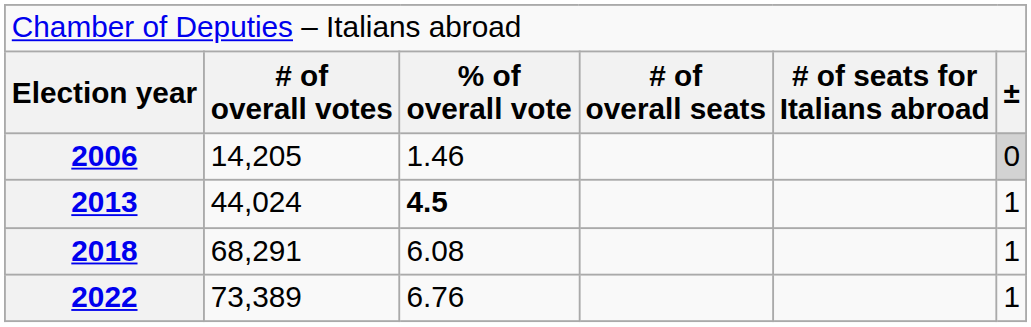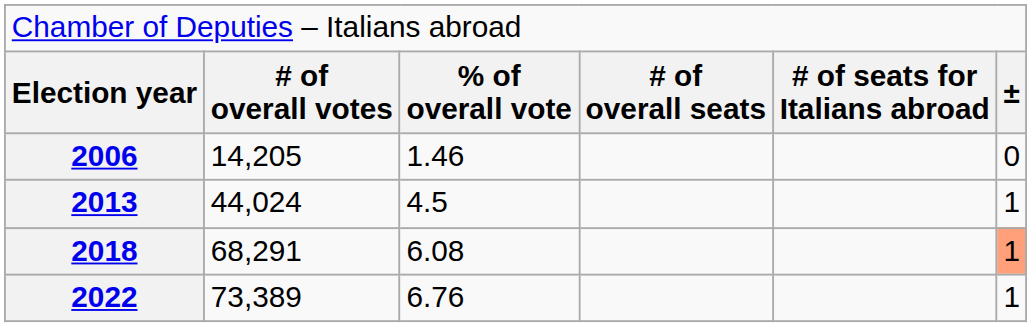(1012, 155) lightgrey background -> (1012, 155) no background
(427, 203) bold -> (427, 203) normal
(1012, 250) no background -> (1012, 250) lightsalmon background
